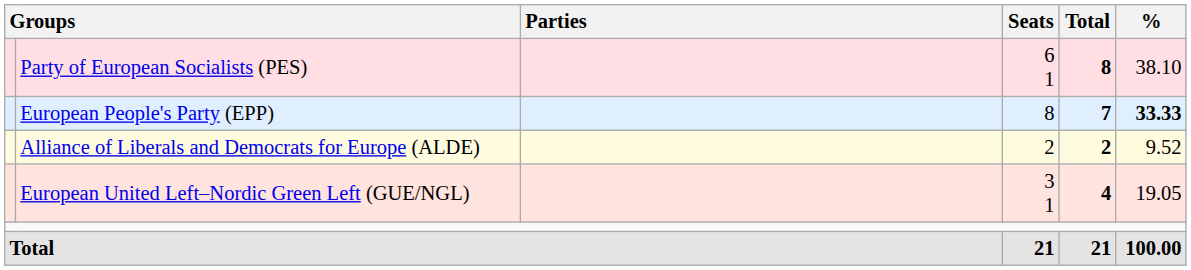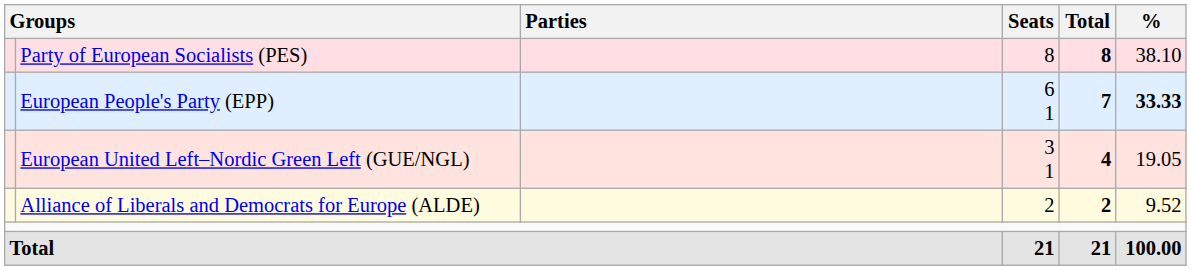(1049, 67) 6 1 -> (1049, 55) 8
(1049, 113) 8 -> (1049, 101) 6 1
rows swapped: (245, 193) <-> (250, 147)
